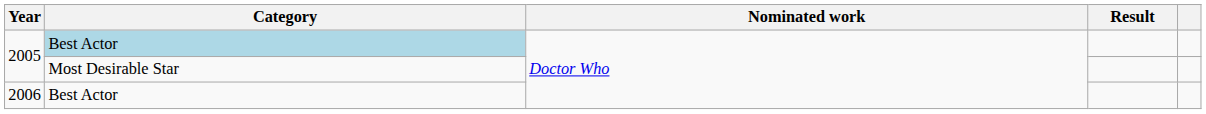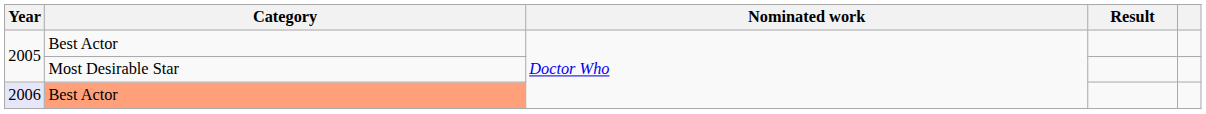(83, 43) lightblue background -> (83, 43) no background
(25, 95) no background -> (25, 95) lavender background
(83, 95) no background -> (83, 95) lightsalmon background
